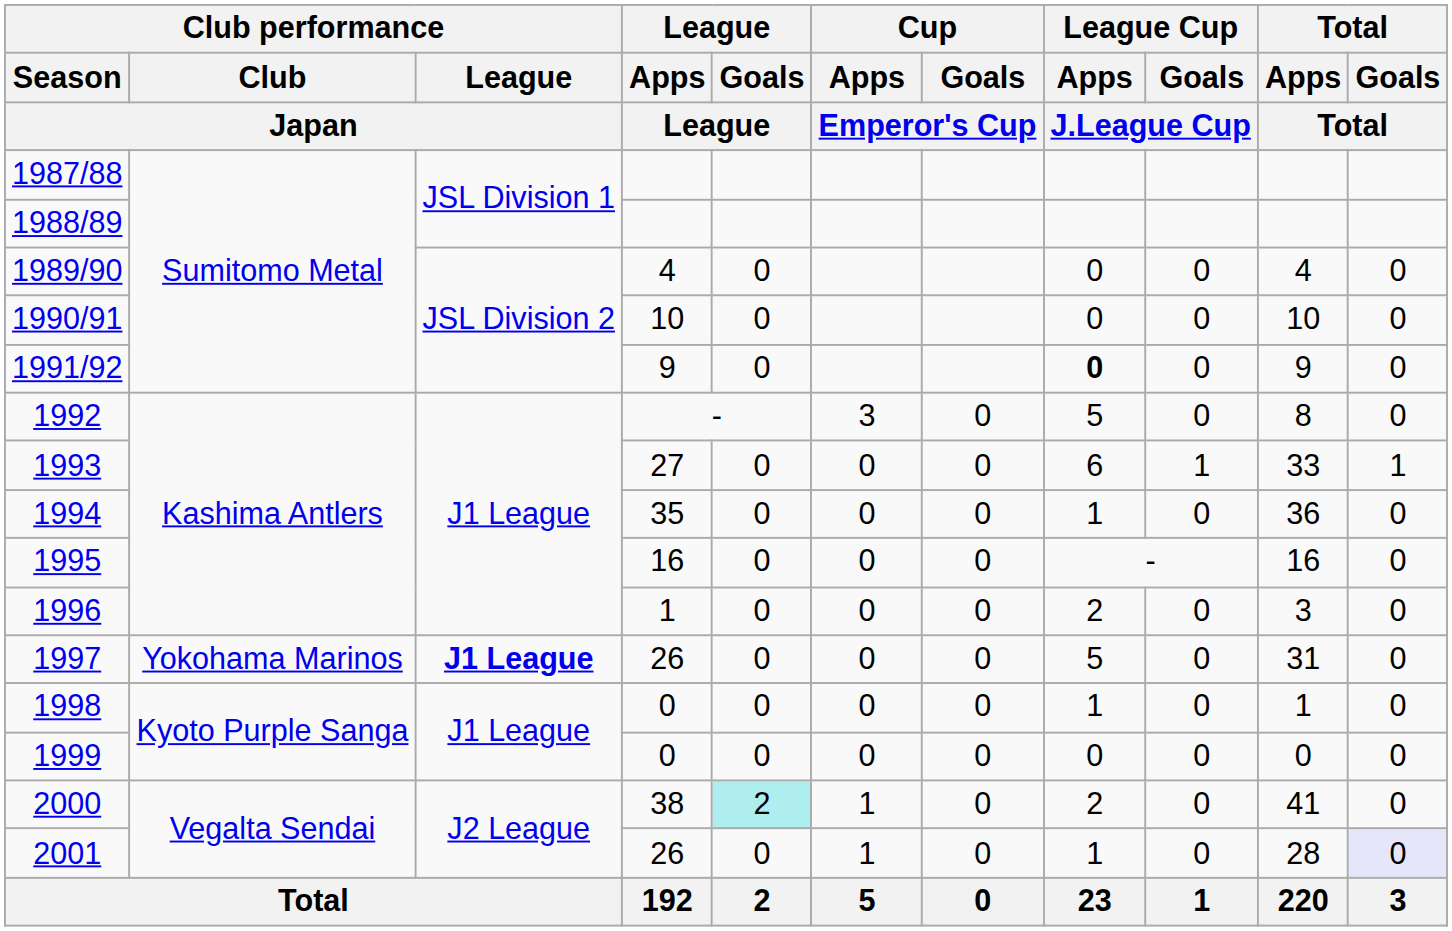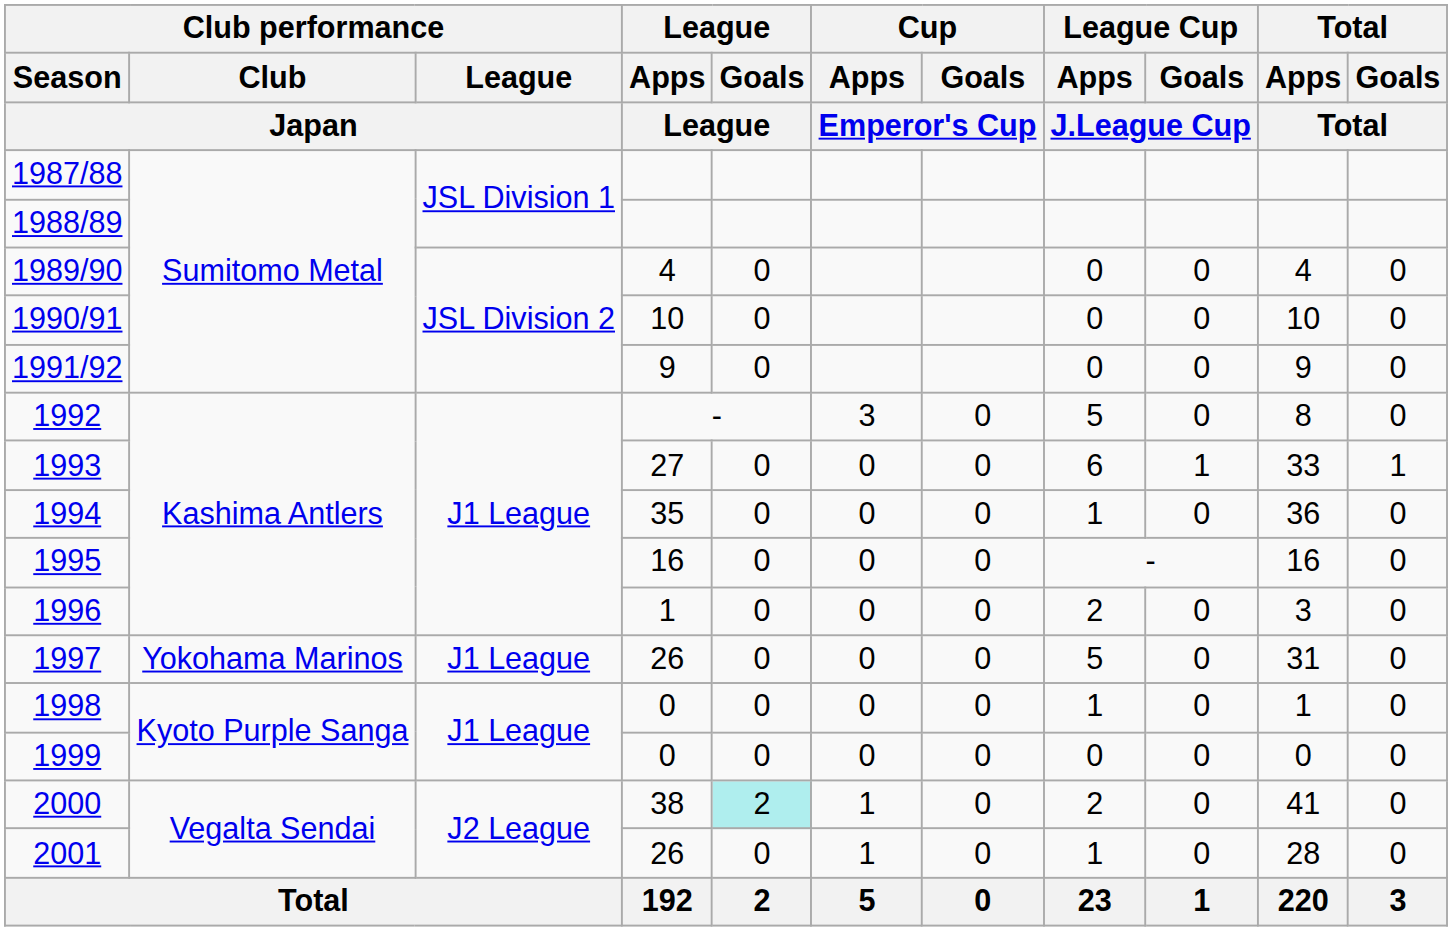(1095, 367) bold -> (1095, 367) normal
(519, 658) bold -> (519, 658) normal
(1398, 852) lavender background -> (1398, 852) no background
